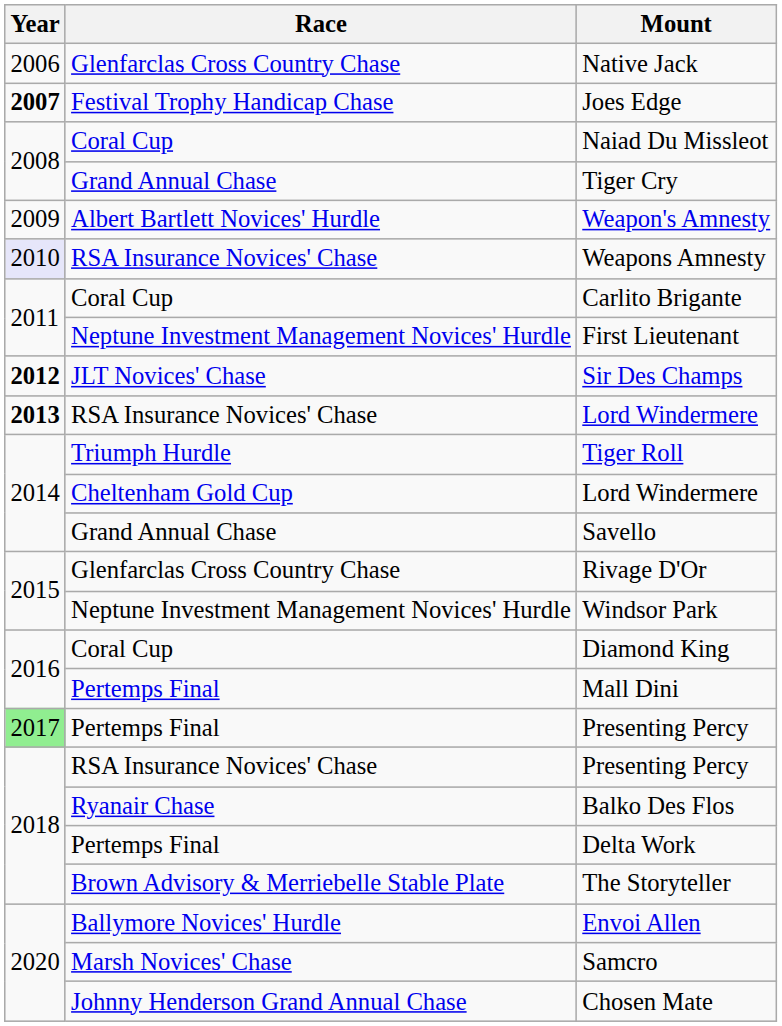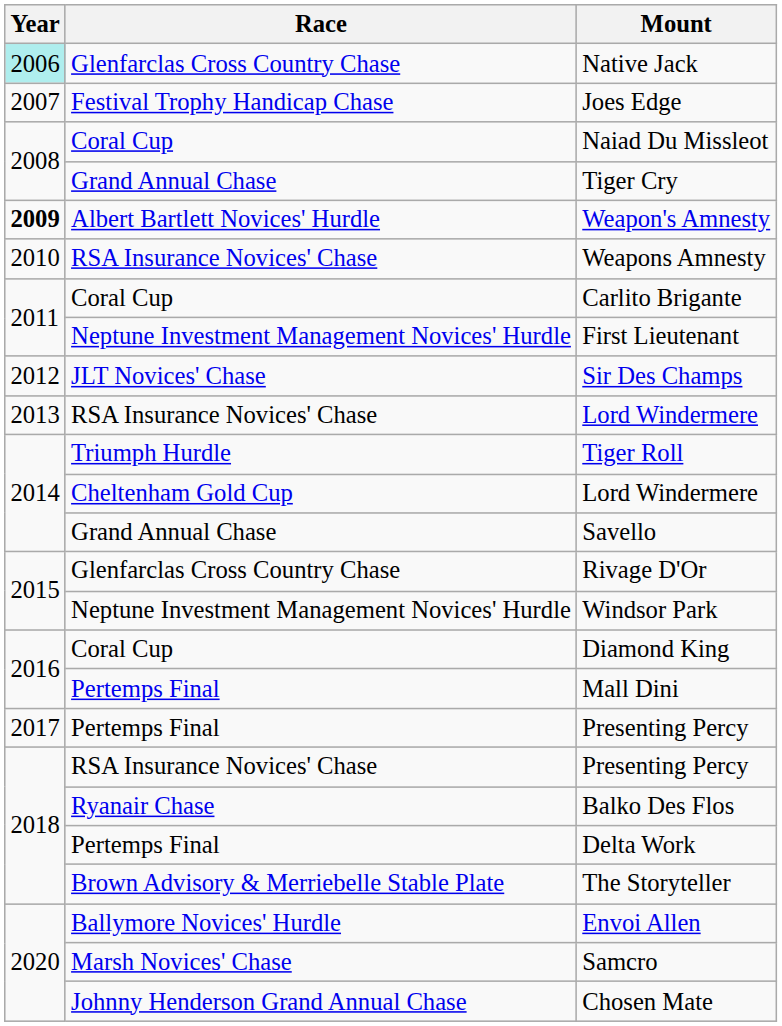(35, 63) no background -> (35, 63) paleturquoise background
(35, 102) bold -> (35, 102) normal
(35, 219) normal -> (35, 219) bold
(35, 258) lavender background -> (35, 258) no background
(35, 375) bold -> (35, 375) normal
(35, 414) bold -> (35, 414) normal
(35, 727) lightgreen background -> (35, 727) no background
